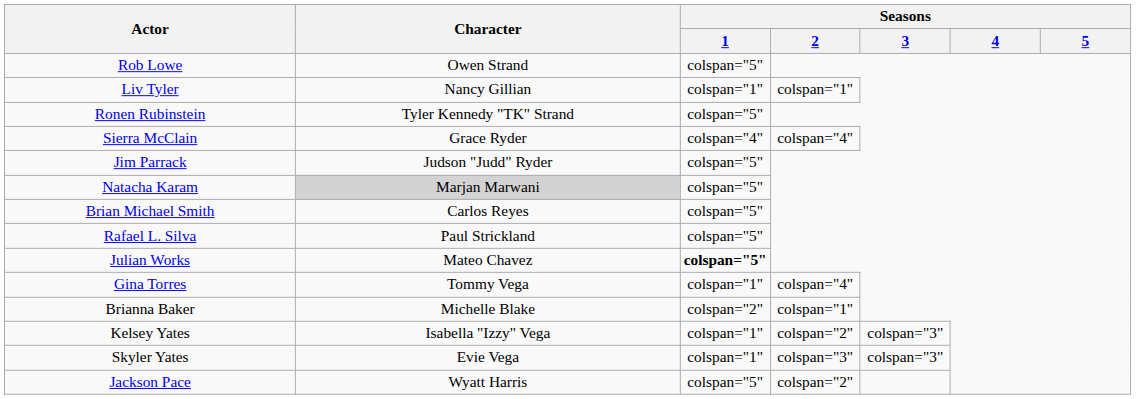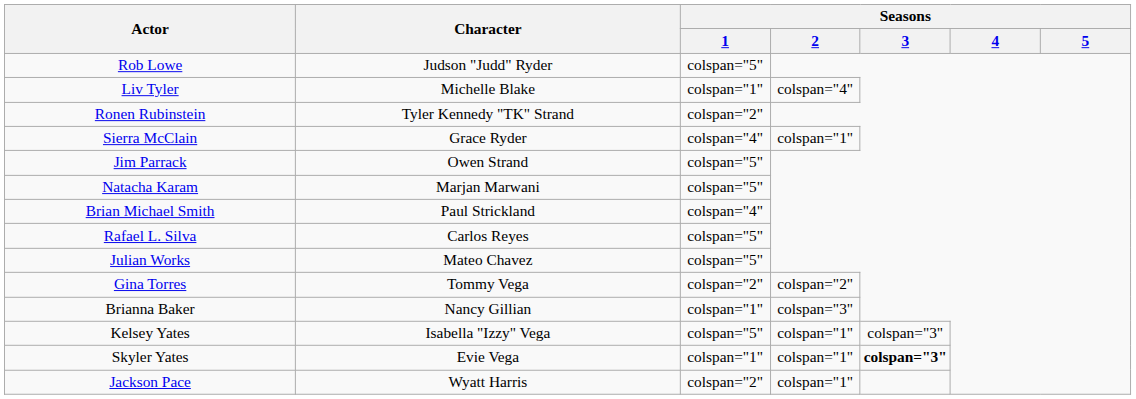(488, 65) Owen Strand -> (488, 65) Judson "Judd" Ryder
(488, 89) Nancy Gillian -> (488, 89) Michelle Blake
(815, 89) colspan="1" -> (815, 89) colspan="4"
(725, 114) colspan="5" -> (725, 114) colspan="2"
(815, 138) colspan="4" -> (815, 138) colspan="1"
(488, 162) Judson "Judd" Ryder -> (488, 162) Owen Strand
(488, 187) lightgrey background -> (488, 187) no background
(488, 211) Carlos Reyes -> (488, 211) Paul Strickland
(725, 211) colspan="5" -> (725, 211) colspan="4"
(488, 235) Paul Strickland -> (488, 235) Carlos Reyes
(725, 260) bold -> (725, 260) normal
(725, 284) colspan="1" -> (725, 284) colspan="2"
(815, 284) colspan="4" -> (815, 284) colspan="2"
(488, 308) Michelle Blake -> (488, 308) Nancy Gillian
(725, 308) colspan="2" -> (725, 308) colspan="1"
(815, 308) colspan="1" -> (815, 308) colspan="3"
(725, 333) colspan="1" -> (725, 333) colspan="5"
(815, 333) colspan="2" -> (815, 333) colspan="1"
(815, 357) colspan="3" -> (815, 357) colspan="1"
(905, 357) normal -> (905, 357) bold
(725, 382) colspan="5" -> (725, 382) colspan="2"
(815, 382) colspan="2" -> (815, 382) colspan="1"
